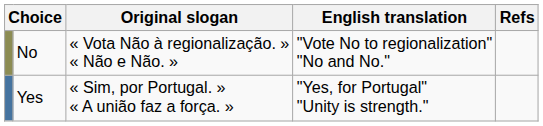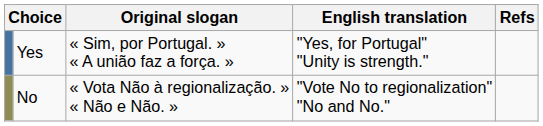rows swapped: (30, 97) <-> (27, 52)
